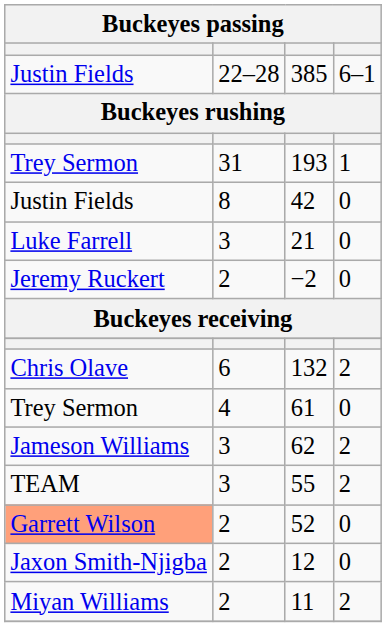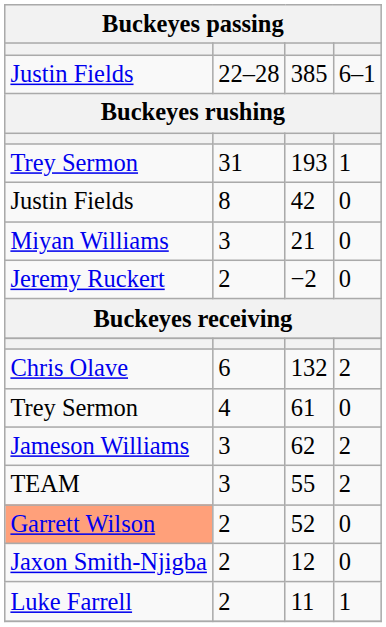(71, 240) Luke Farrell -> (90, 240) Miyan Williams
(90, 601) Miyan Williams -> (71, 601) Luke Farrell
(345, 601) 2 -> (345, 601) 1
